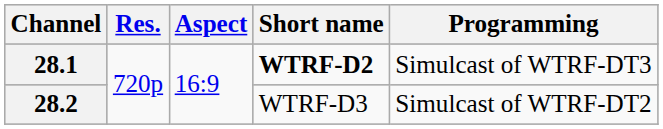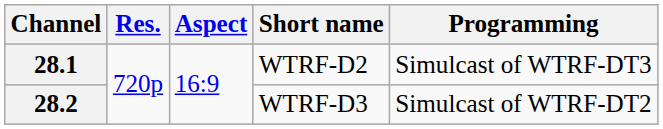(316, 64) bold -> (313, 64) normal
